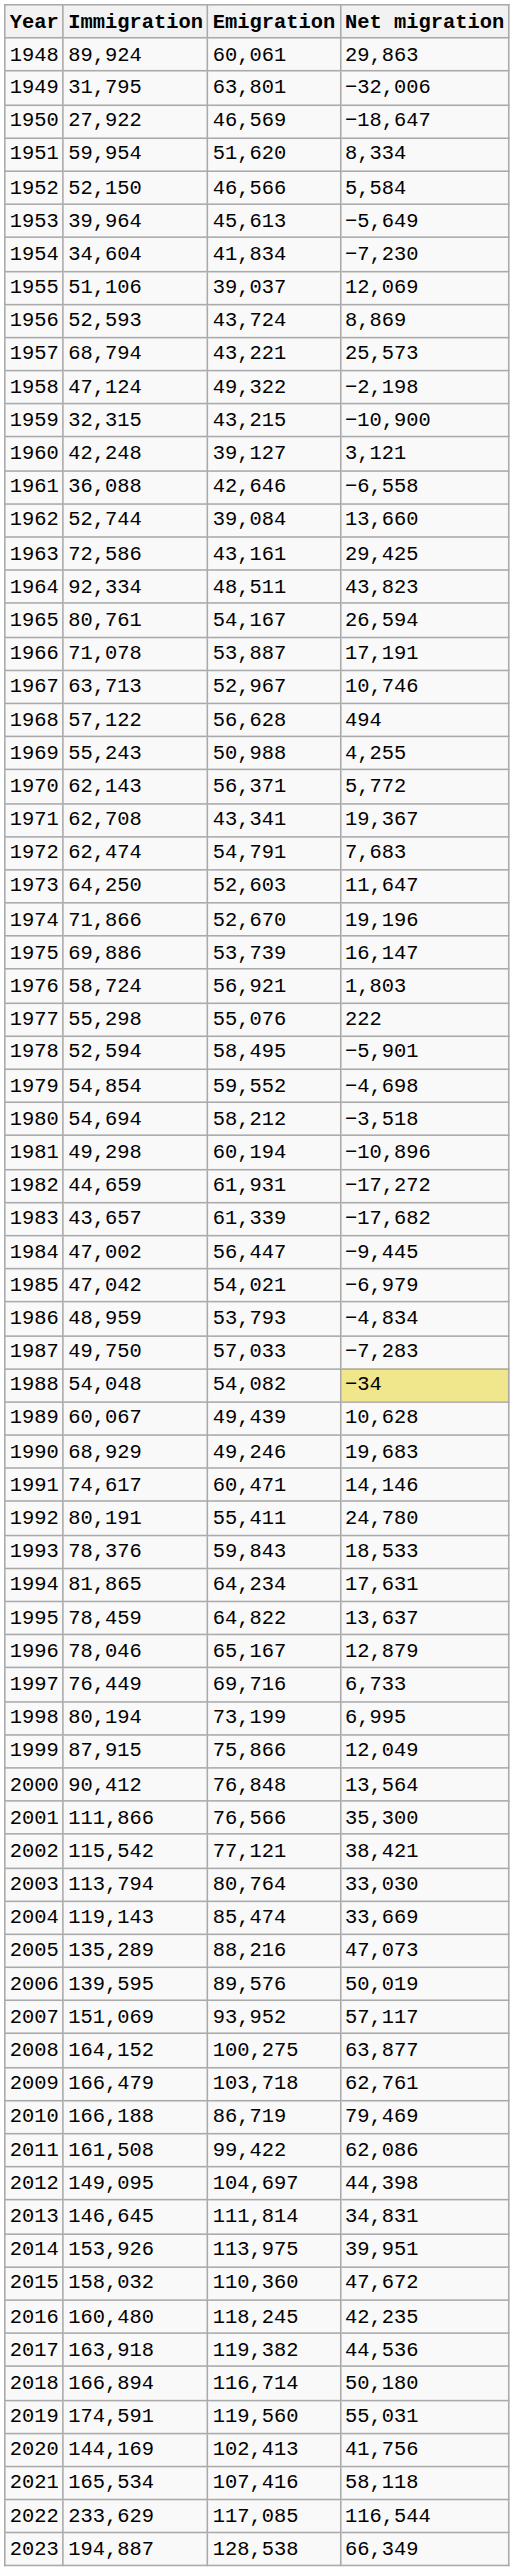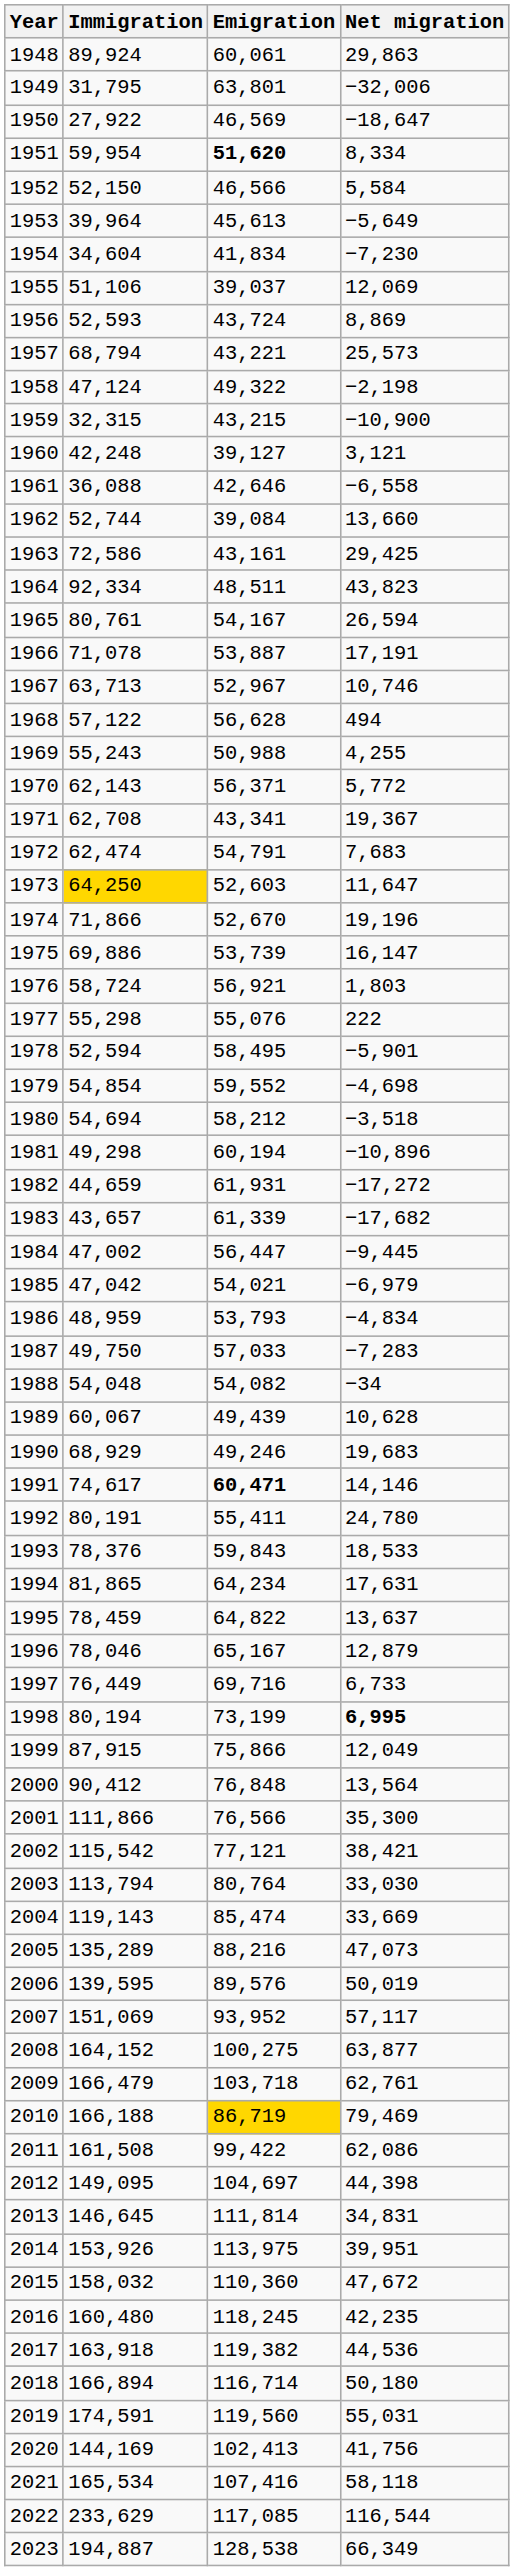(250, 154) normal -> (250, 154) bold
(105, 886) no background -> (105, 886) gold background
(363, 1385) khaki background -> (363, 1385) no background
(250, 1485) normal -> (250, 1485) bold
(376, 1718) normal -> (376, 1718) bold
(250, 2117) no background -> (250, 2117) gold background
